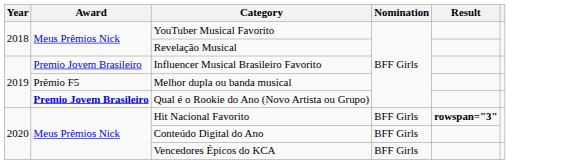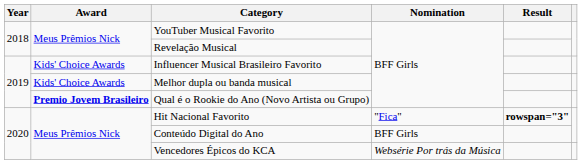(88, 64) Premio Jovem Brasileiro -> (79, 64) Kids' Choice Awards
(56, 82) Prêmio F5 -> (79, 82) Kids' Choice Awards
(396, 116) BFF Girls -> (388, 116) "Fica"
(396, 151) BFF Girls -> (437, 151) Websérie Por trás da Música
